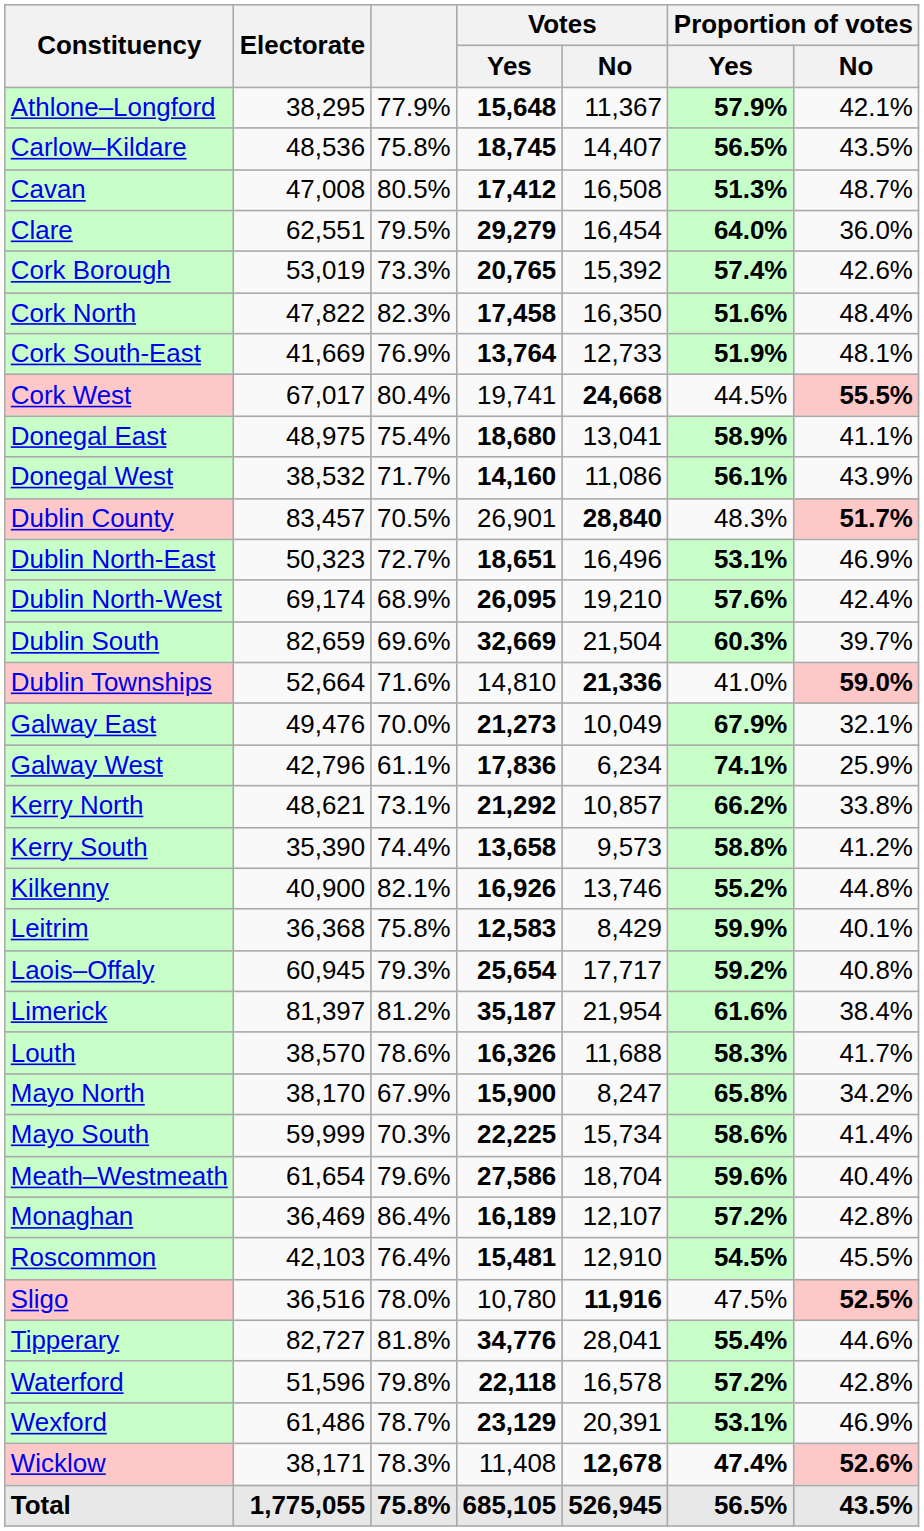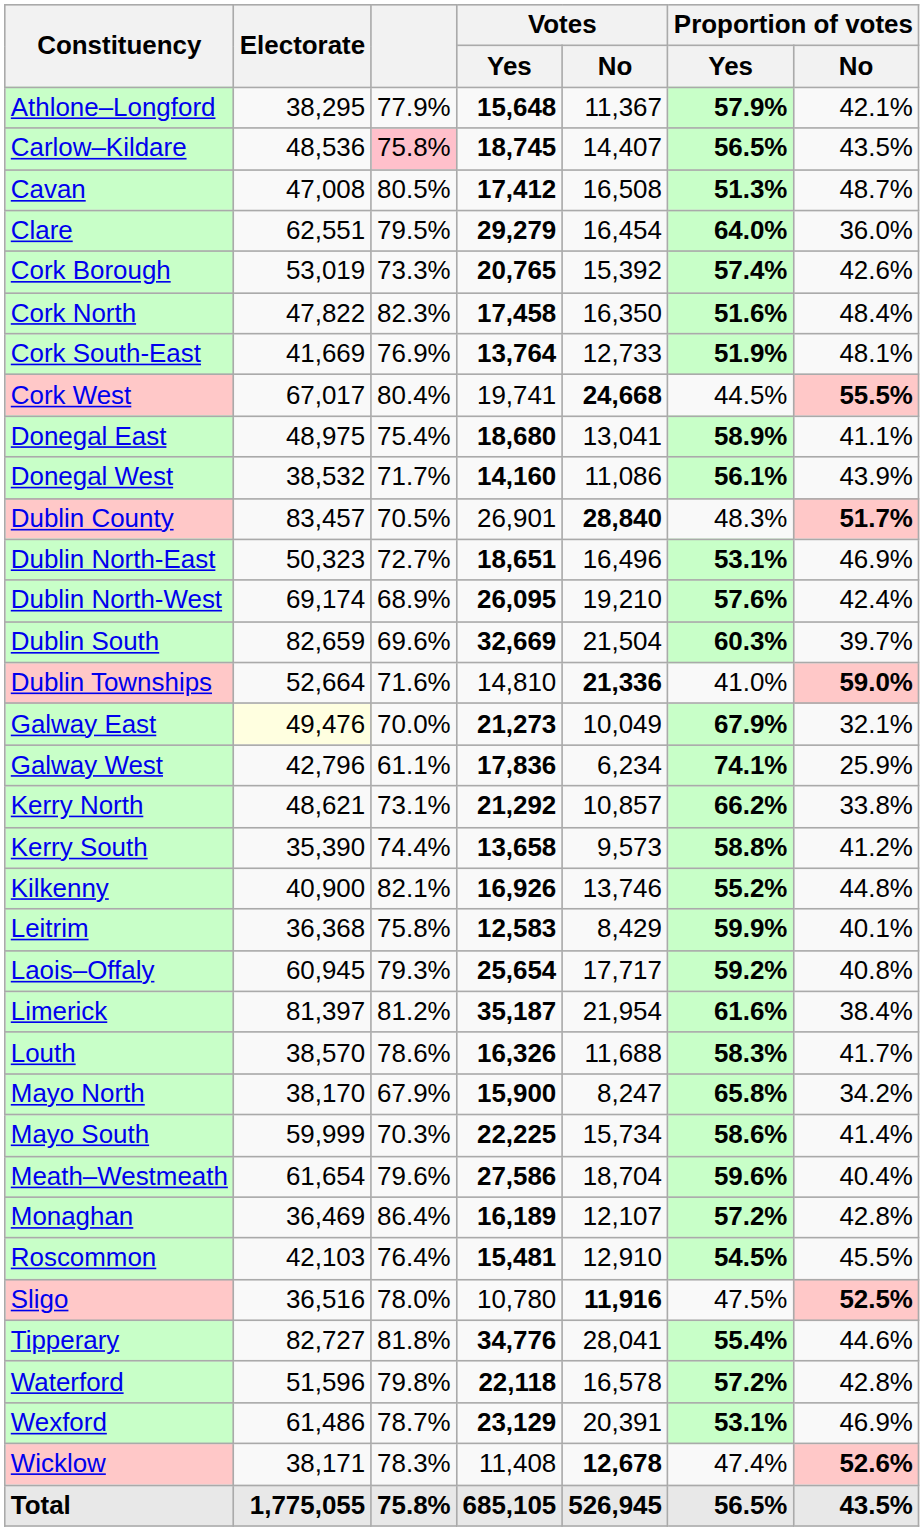(414, 148) no background -> (414, 148) pink background
(326, 723) no background -> (326, 723) lightyellow background
(751, 1463) bold -> (751, 1463) normal
